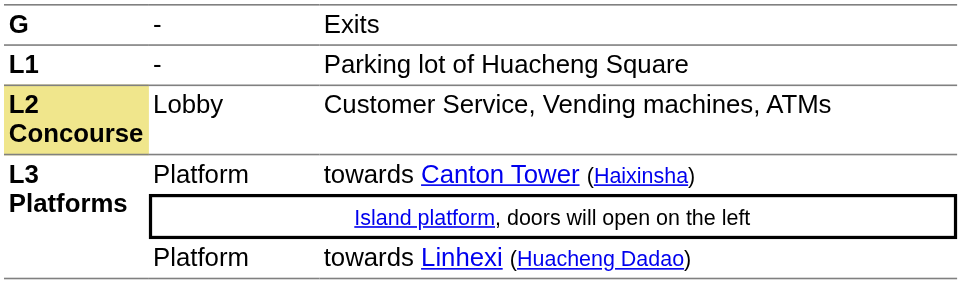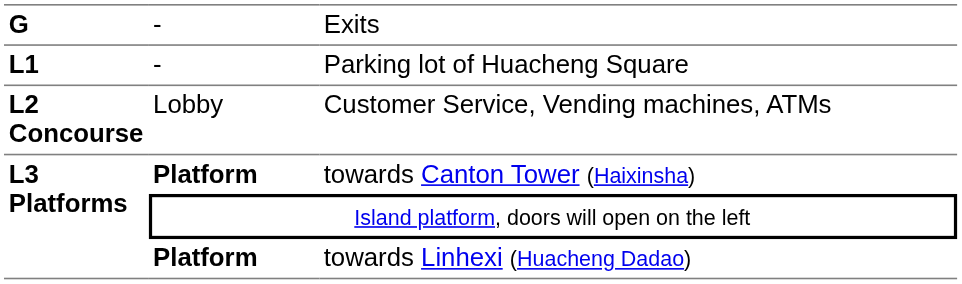(76, 119) khaki background -> (76, 119) no background
(201, 174) normal -> (205, 174) bold
(201, 258) normal -> (205, 258) bold
